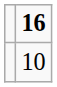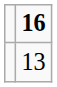(34, 61) 10 -> (34, 61) 13
